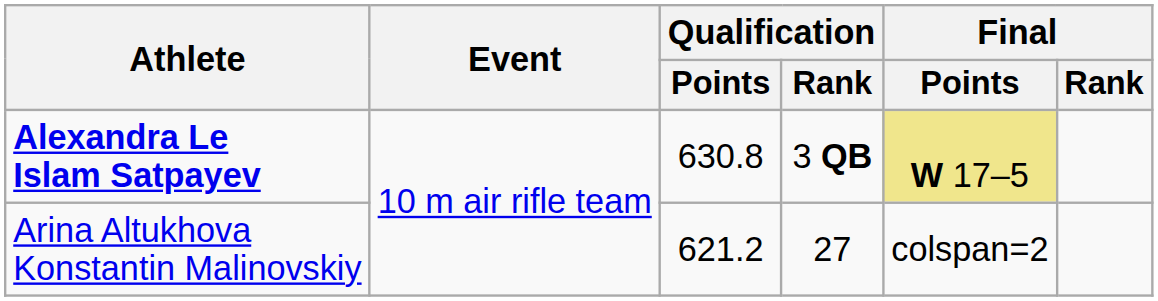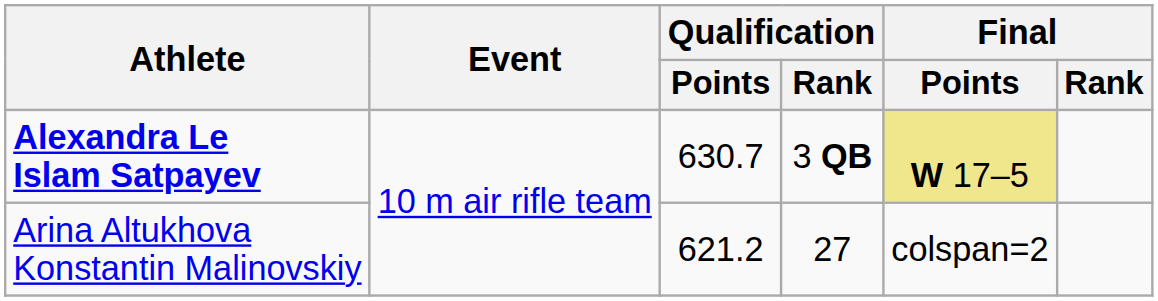(721, 157) 630.8 -> (721, 157) 630.7
